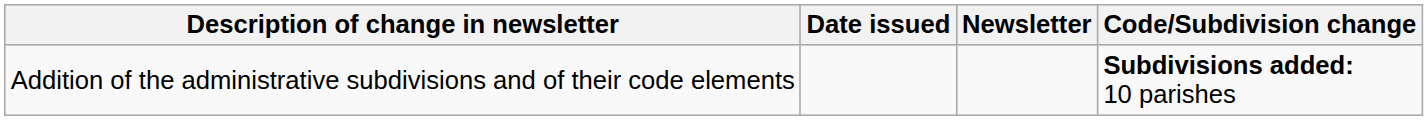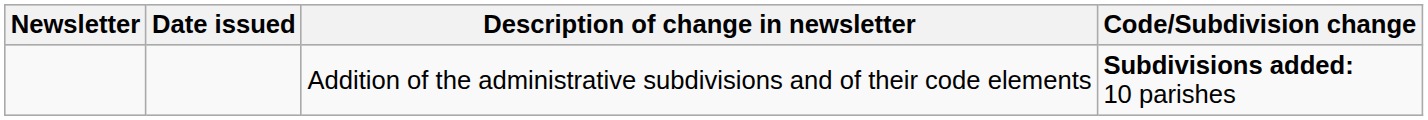columns swapped: (1027, 24) <-> (403, 24)
